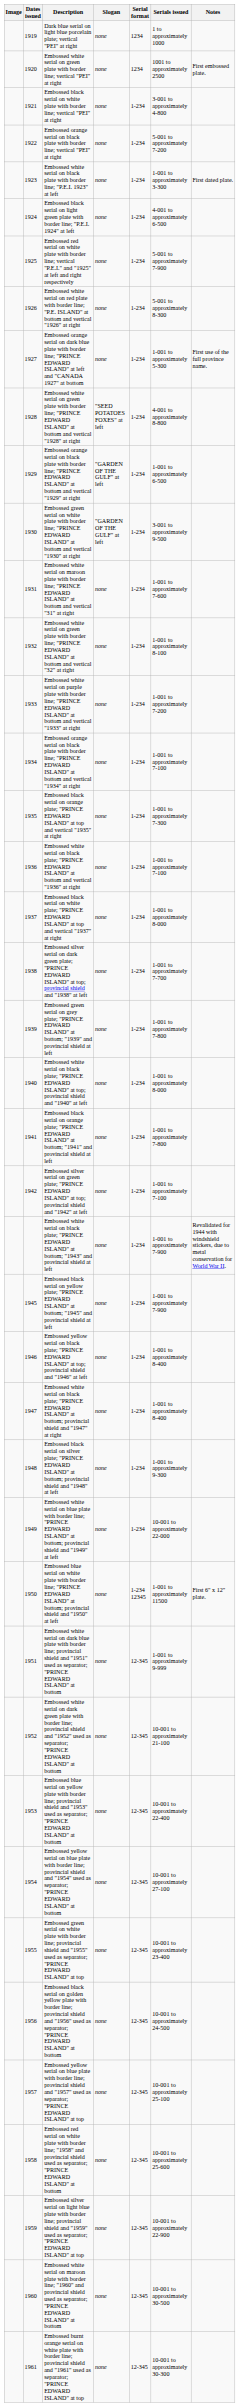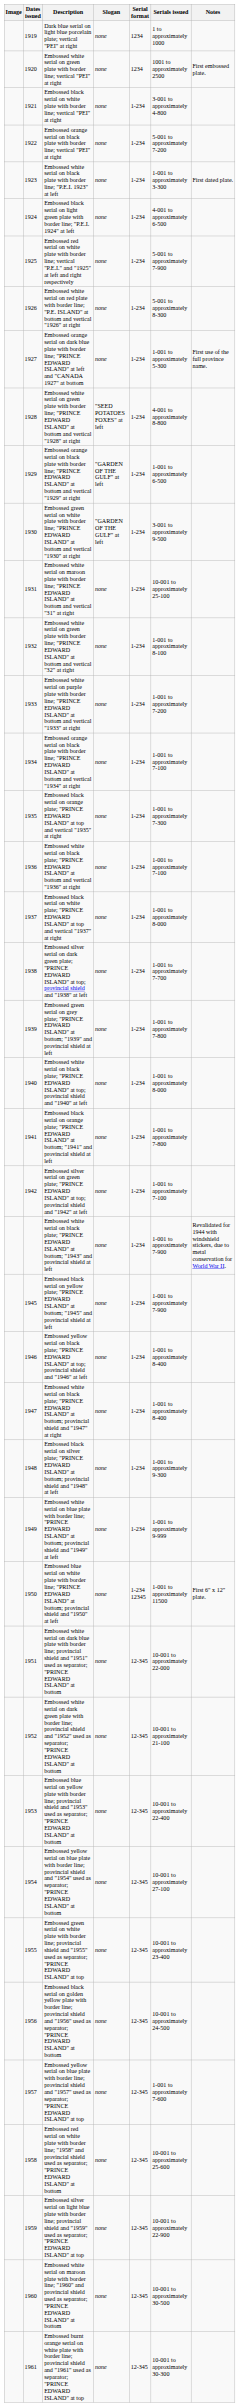(170, 589) 1-001 to approximately 7-600 -> (170, 589) 10-001 to approximately 25-100
(170, 1529) 10-001 to approximately 22-000 -> (170, 1529) 1-001 to approximately 9-999
(170, 1661) 1-001 to approximately 9-999 -> (170, 1661) 10-001 to approximately 22-000
(170, 2092) 10-001 to approximately 25-100 -> (170, 2092) 1-001 to approximately 7-600
